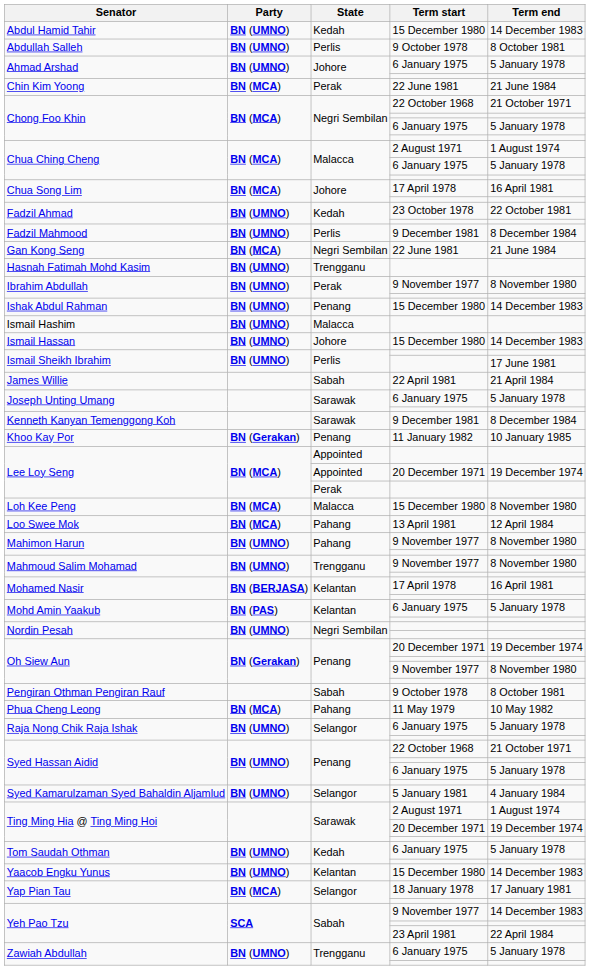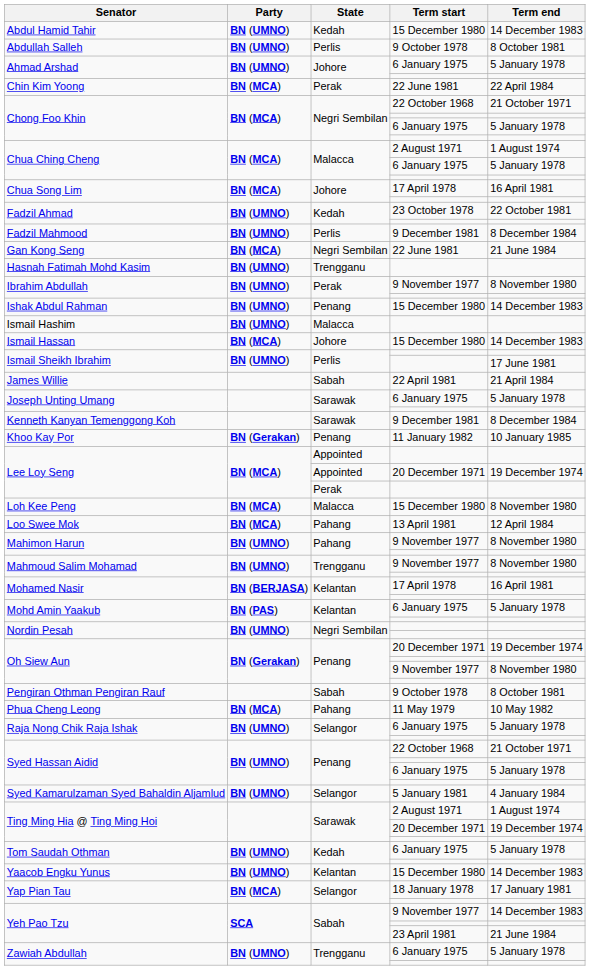(523, 87) 21 June 1984 -> (522, 87) 22 April 1984
(260, 341) BN (UMNO) -> (256, 341) BN (MCA)
(522, 934) 22 April 1984 -> (523, 934) 21 June 1984
